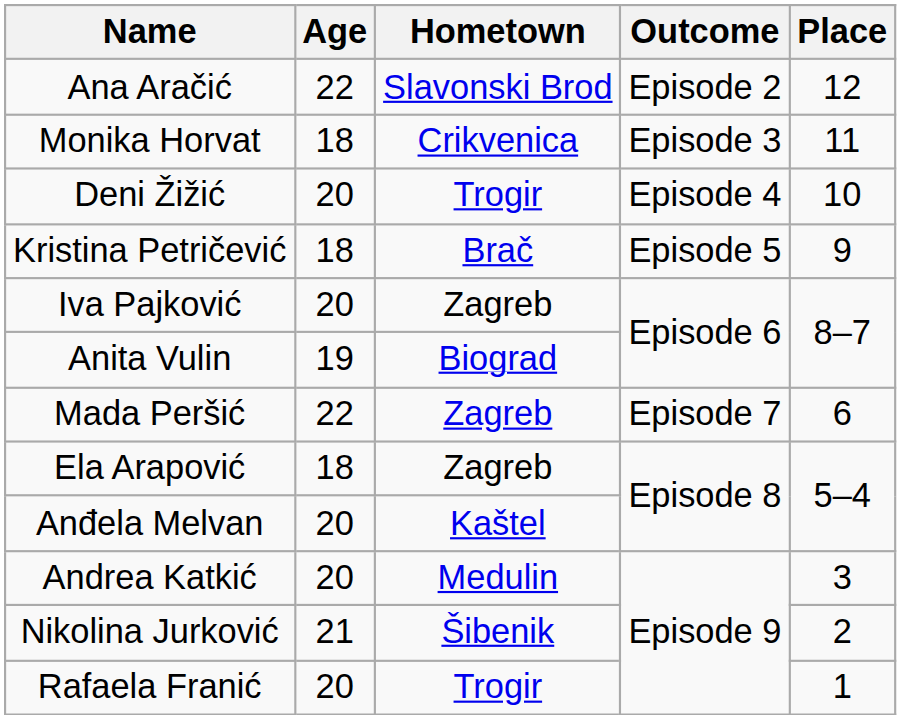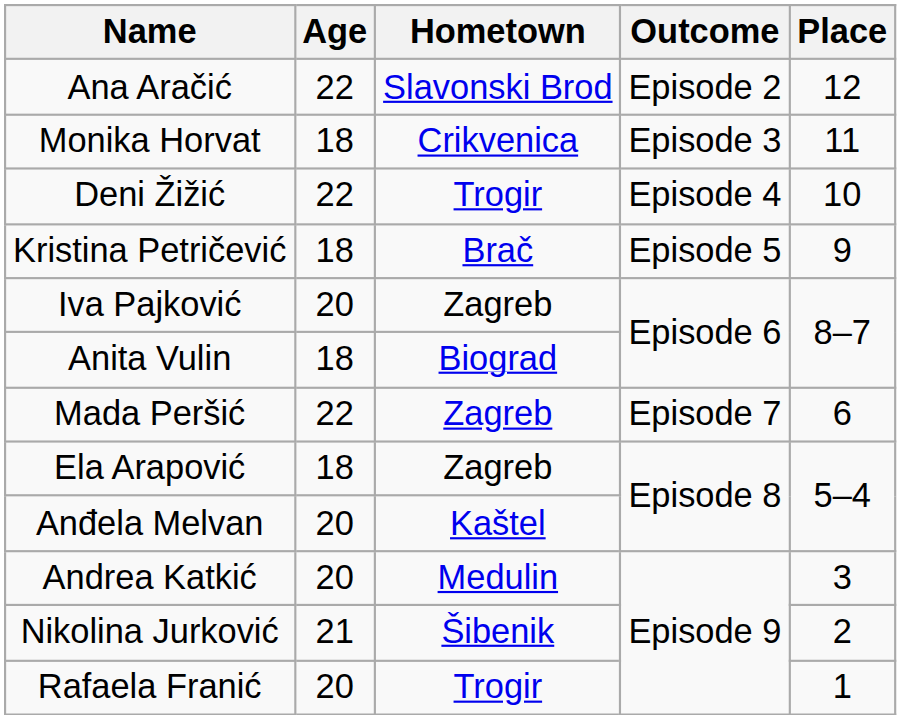(335, 195) 20 -> (335, 195) 22
(335, 359) 19 -> (335, 359) 18
